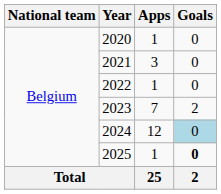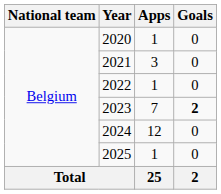(195, 108) normal -> (195, 108) bold
(195, 131) lightblue background -> (195, 131) no background
(195, 154) bold -> (195, 154) normal
